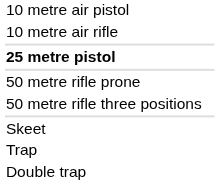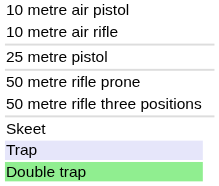(61, 57) bold -> (57, 57) normal
(22, 150) no background -> (22, 150) lavender background
(46, 171) no background -> (46, 171) lightgreen background
